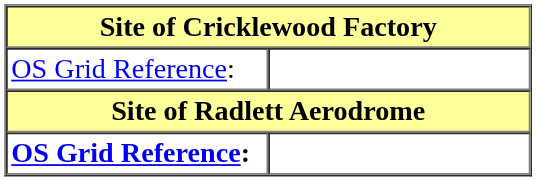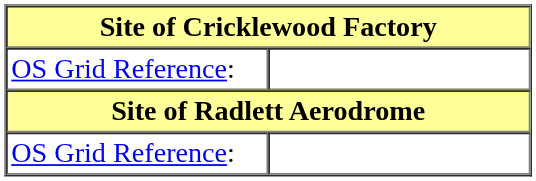(131, 153) bold -> (123, 153) normal
